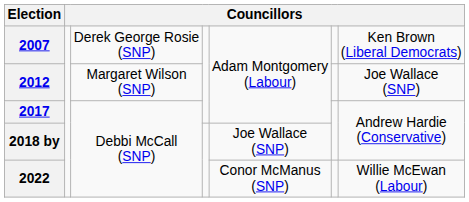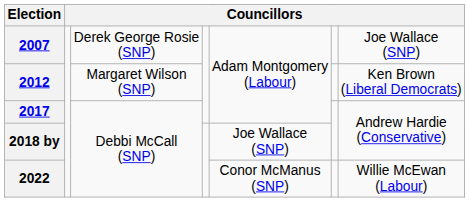(401, 44) Ken Brown (Liberal Democrats) -> (401, 44) Joe Wallace (SNP)
(401, 82) Joe Wallace (SNP) -> (401, 82) Ken Brown (Liberal Democrats)
